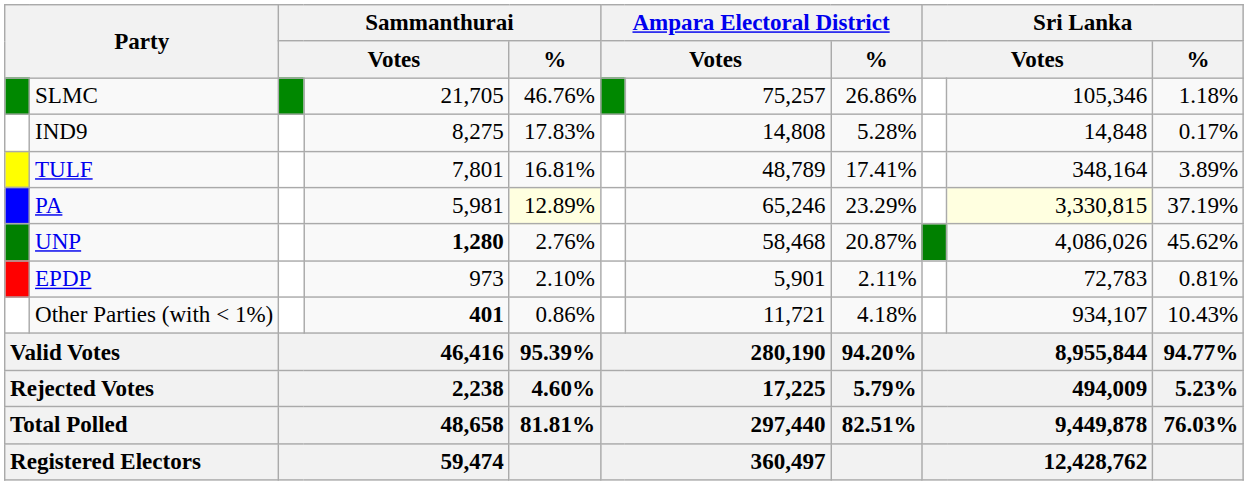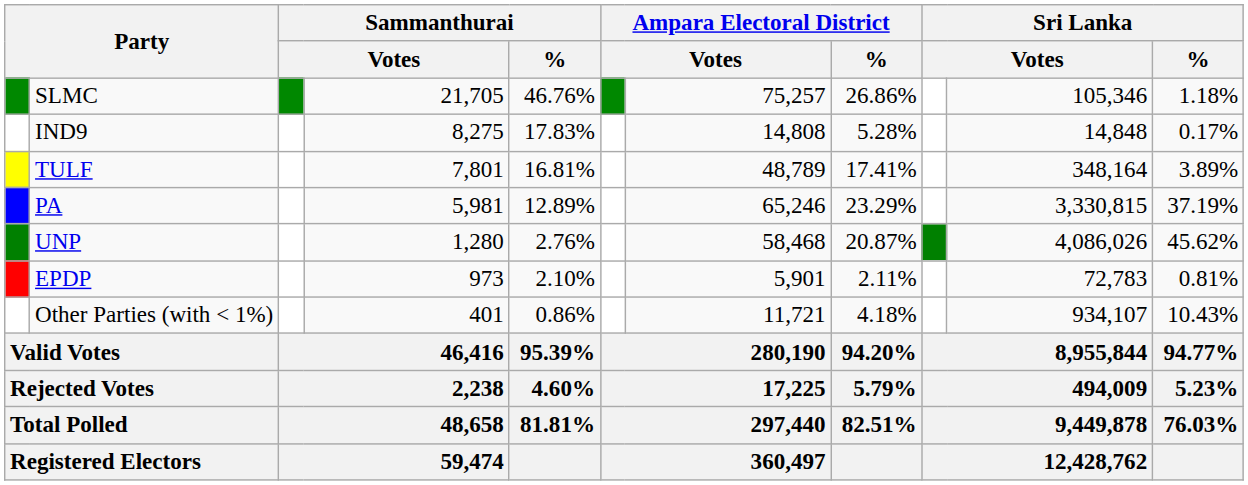(559, 205) lightyellow background -> (559, 205) no background
(1101, 205) lightyellow background -> (1101, 205) no background
(478, 242) bold -> (478, 242) normal
(487, 315) bold -> (487, 315) normal
